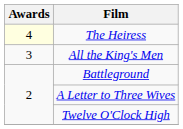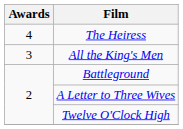(29, 34) lightyellow background -> (29, 34) no background
